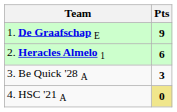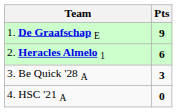(162, 96) khaki background -> (162, 96) no background
